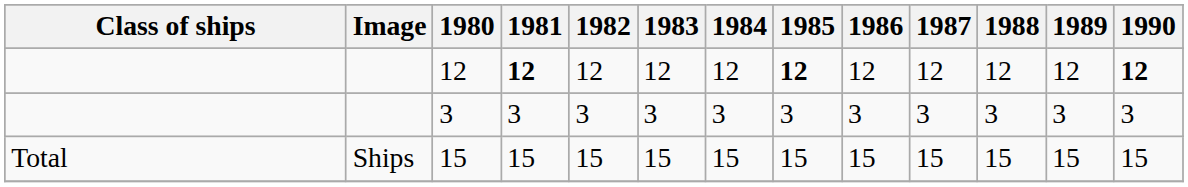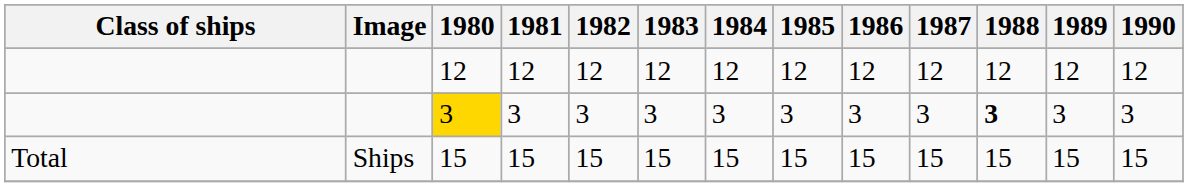(521, 70) bold -> (521, 70) normal
(794, 70) bold -> (794, 70) normal
(1134, 70) bold -> (1134, 70) normal
(446, 114) no background -> (446, 114) gold background
(991, 114) normal -> (991, 114) bold
